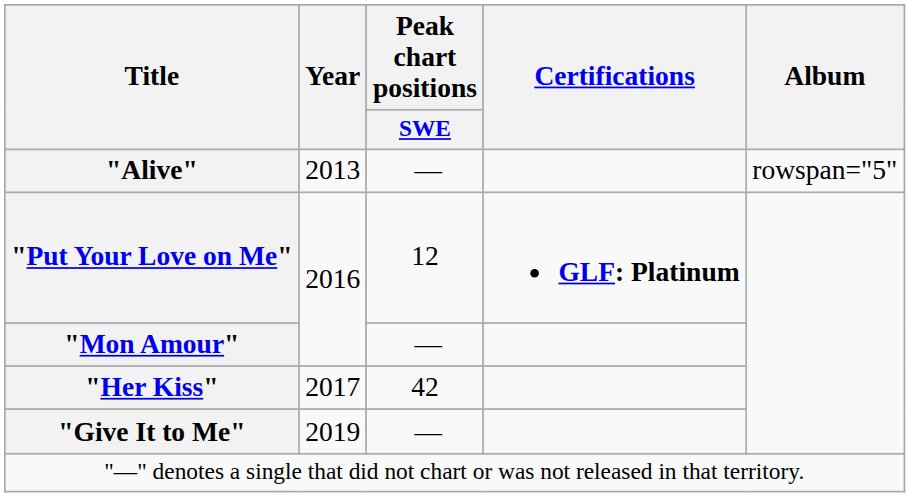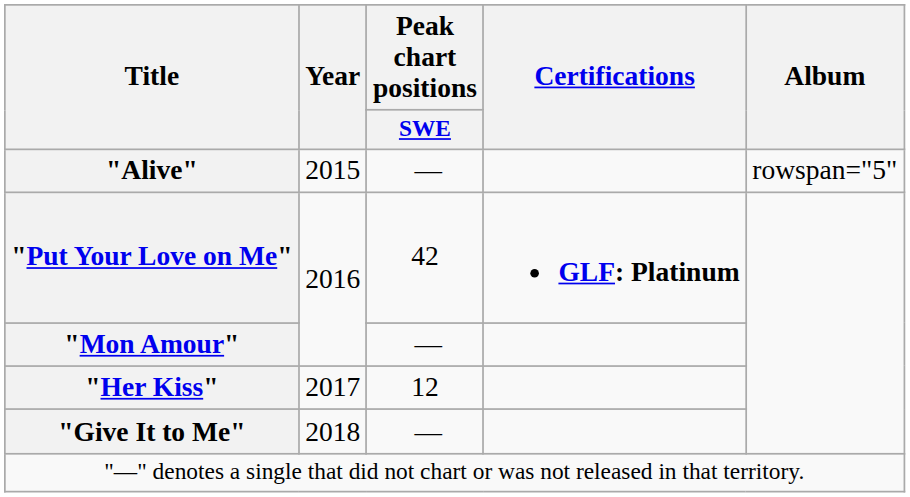(333, 170) 2013 -> (333, 170) 2015
(425, 257) 12 -> (425, 257) 42
(425, 387) 42 -> (425, 387) 12
(333, 431) 2019 -> (333, 431) 2018
